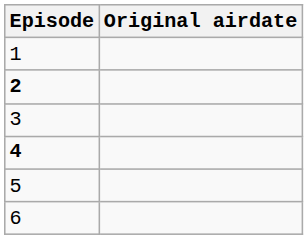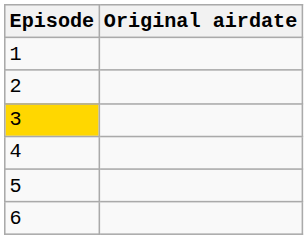(16, 87) bold -> (16, 87) normal
(16, 120) no background -> (16, 120) gold background
(16, 153) bold -> (16, 153) normal
